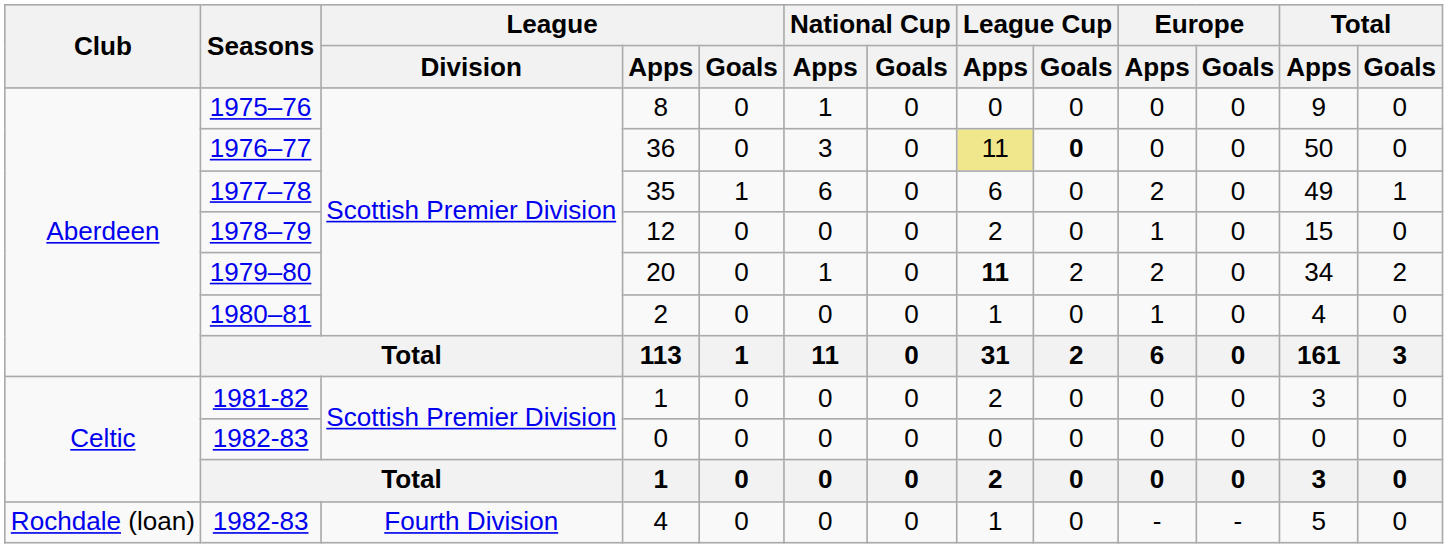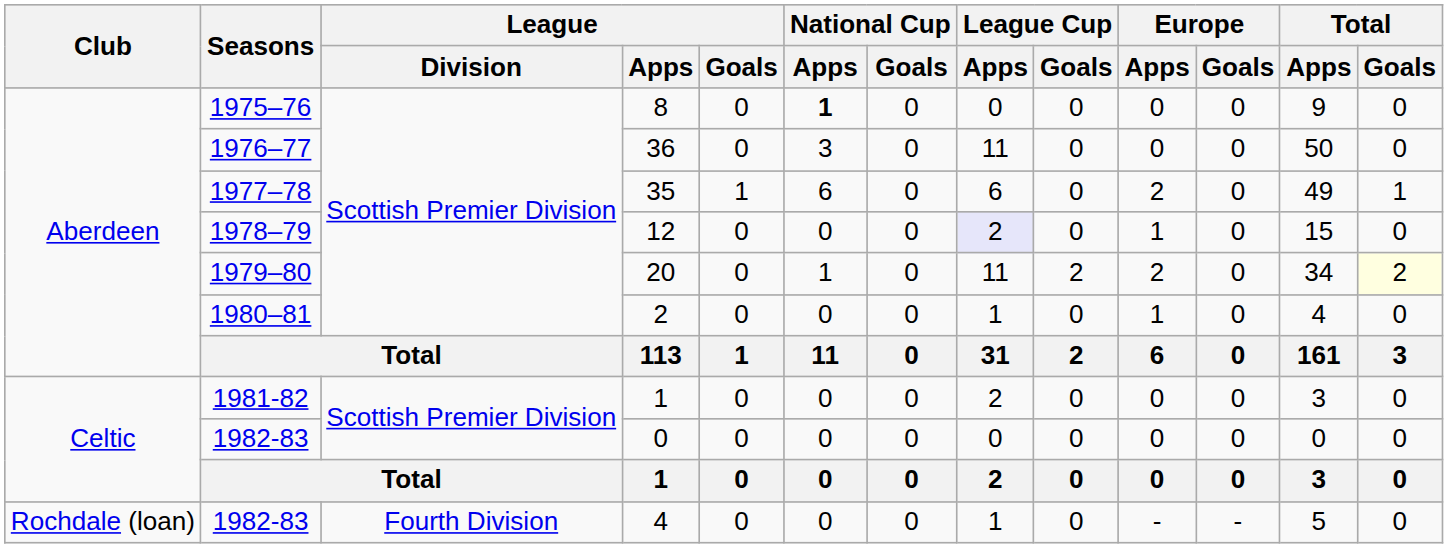(825, 107) normal -> (825, 107) bold
(995, 149) khaki background -> (995, 149) no background
(1076, 149) bold -> (1076, 149) normal
(995, 231) no background -> (995, 231) lavender background
(995, 273) bold -> (995, 273) normal
(1400, 273) no background -> (1400, 273) lightyellow background
